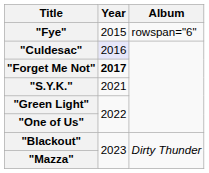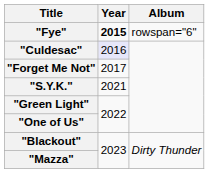(113, 31) normal -> (113, 31) bold
(113, 68) bold -> (113, 68) normal
